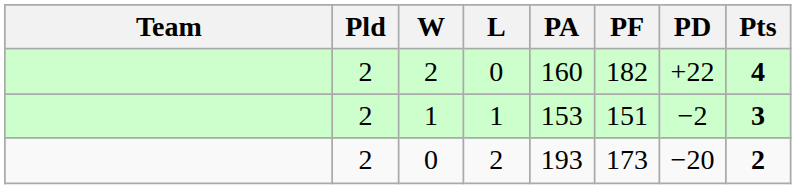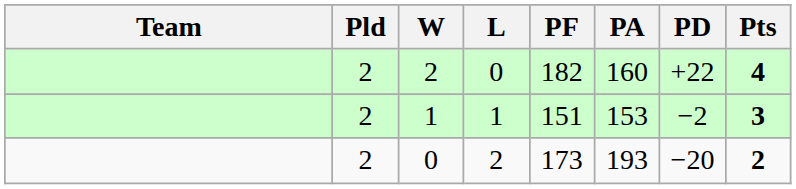columns swapped: (627, 26) <-> (562, 26)
